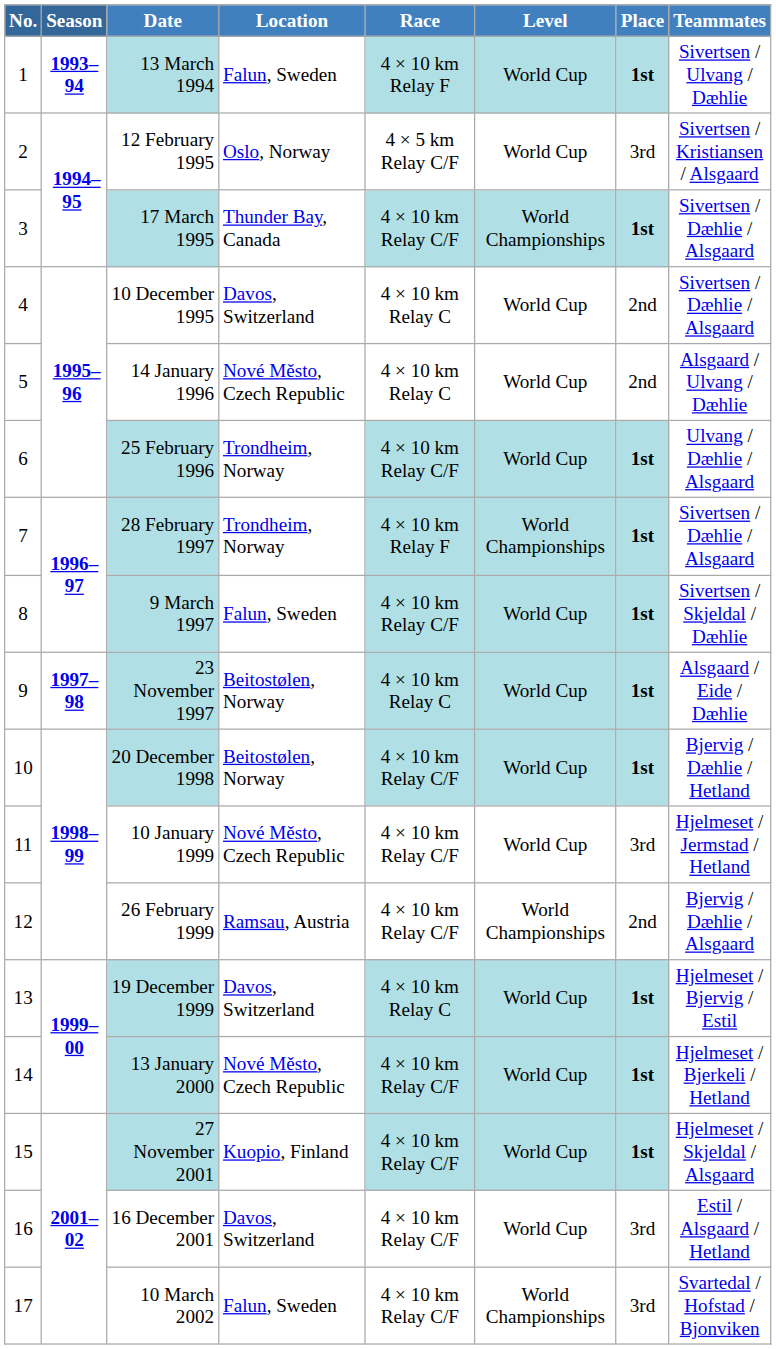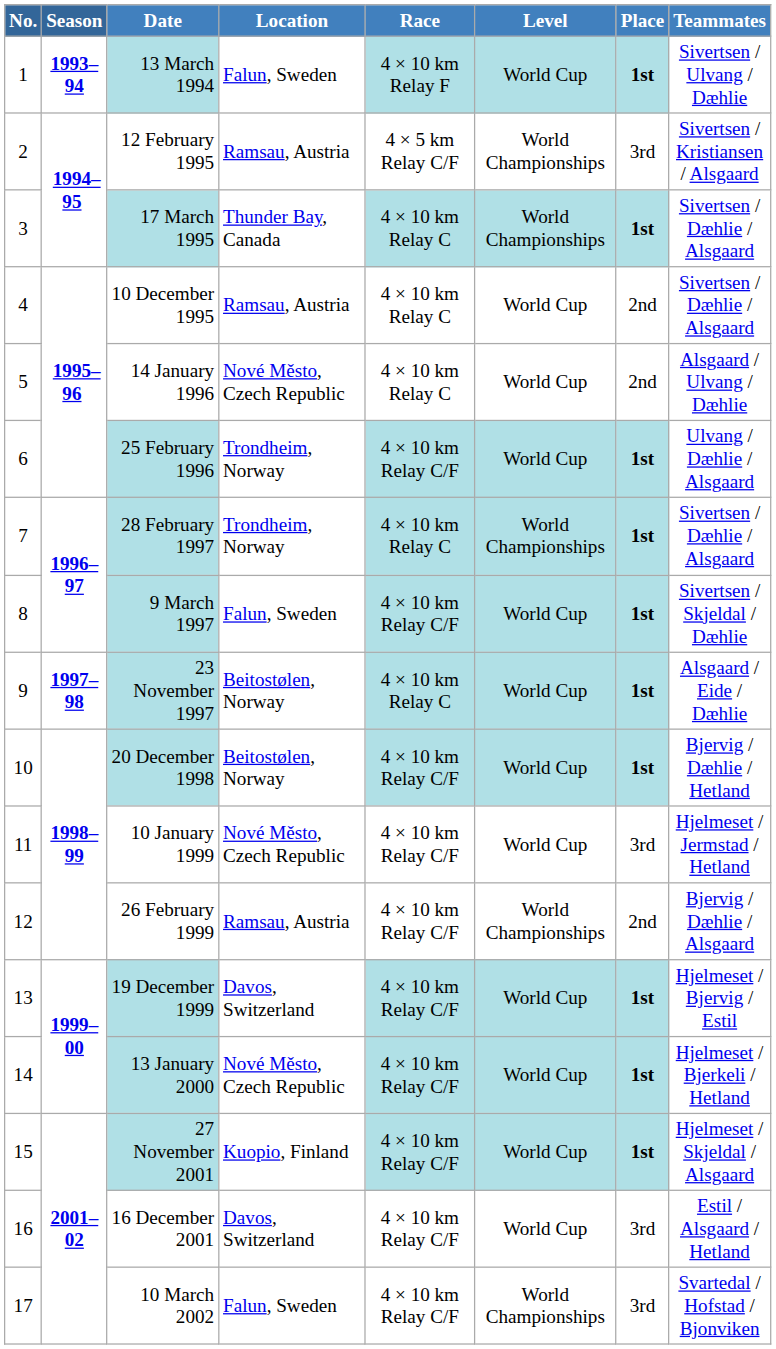(277, 151) Oslo, Norway -> (286, 151) Ramsau, Austria
(545, 151) World Cup -> (545, 151) World Championships
(420, 228) 4 × 10 km Relay C/F -> (420, 228) 4 × 10 km Relay C
(269, 305) Davos, Switzerland -> (286, 305) Ramsau, Austria
(420, 536) 4 × 10 km Relay F -> (420, 536) 4 × 10 km Relay C
(420, 998) 4 × 10 km Relay C -> (420, 998) 4 × 10 km Relay C/F
